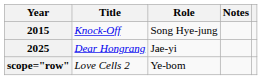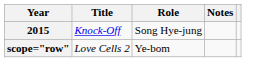- row: (38, 48)
